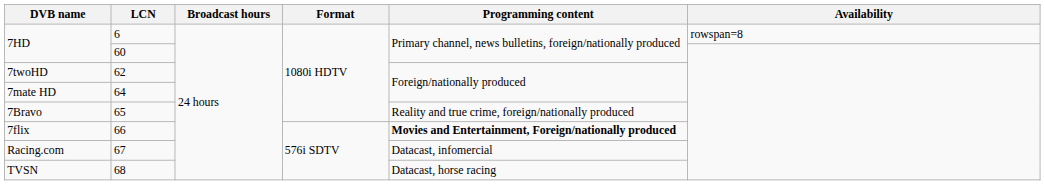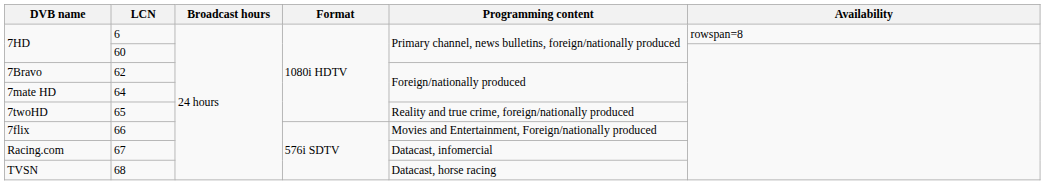(28, 73) 7twoHD -> (25, 73) 7Bravo
(25, 112) 7Bravo -> (28, 112) 7twoHD
(534, 131) bold -> (524, 131) normal
